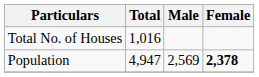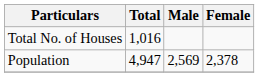(222, 60) bold -> (222, 60) normal
